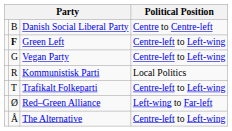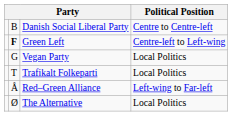(179, 57) Centre-left to Left-wing -> (160, 57) Local Politics
- row: (61, 73)
(179, 88) Centre-left to Left-wing -> (160, 73) Local Politics
(14, 103) Ø -> (14, 88) Å
(14, 118) Å -> (14, 103) Ø
(179, 118) Centre-left to Left-wing -> (160, 103) Local Politics
